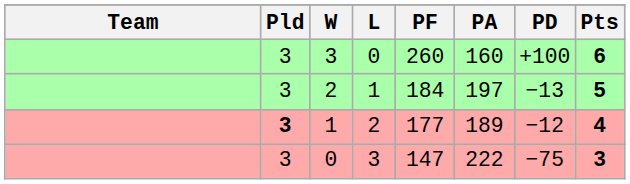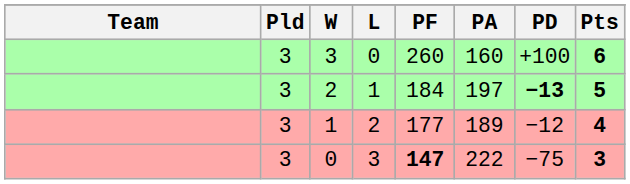(545, 92) normal -> (545, 92) bold
(285, 126) bold -> (285, 126) normal
(425, 161) normal -> (425, 161) bold
